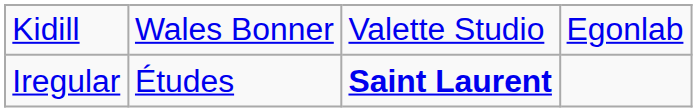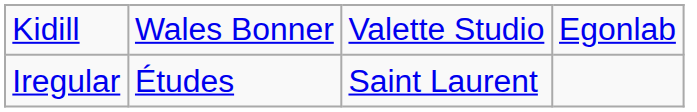(450, 80) bold -> (443, 80) normal
